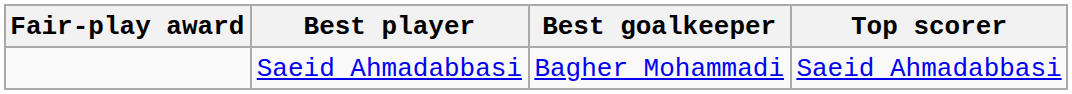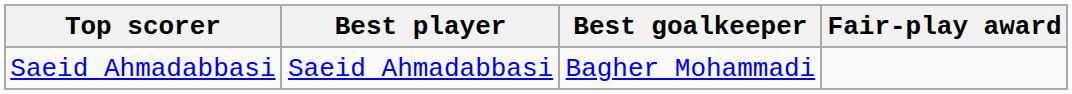columns swapped: (929, 26) <-> (127, 26)
